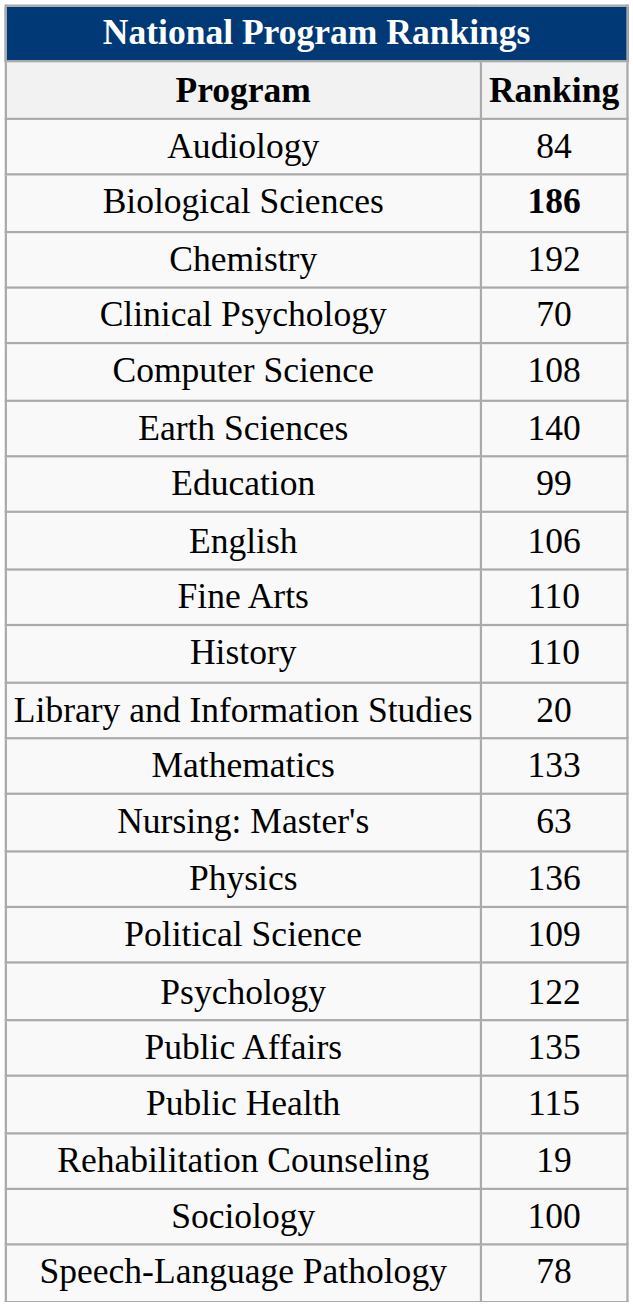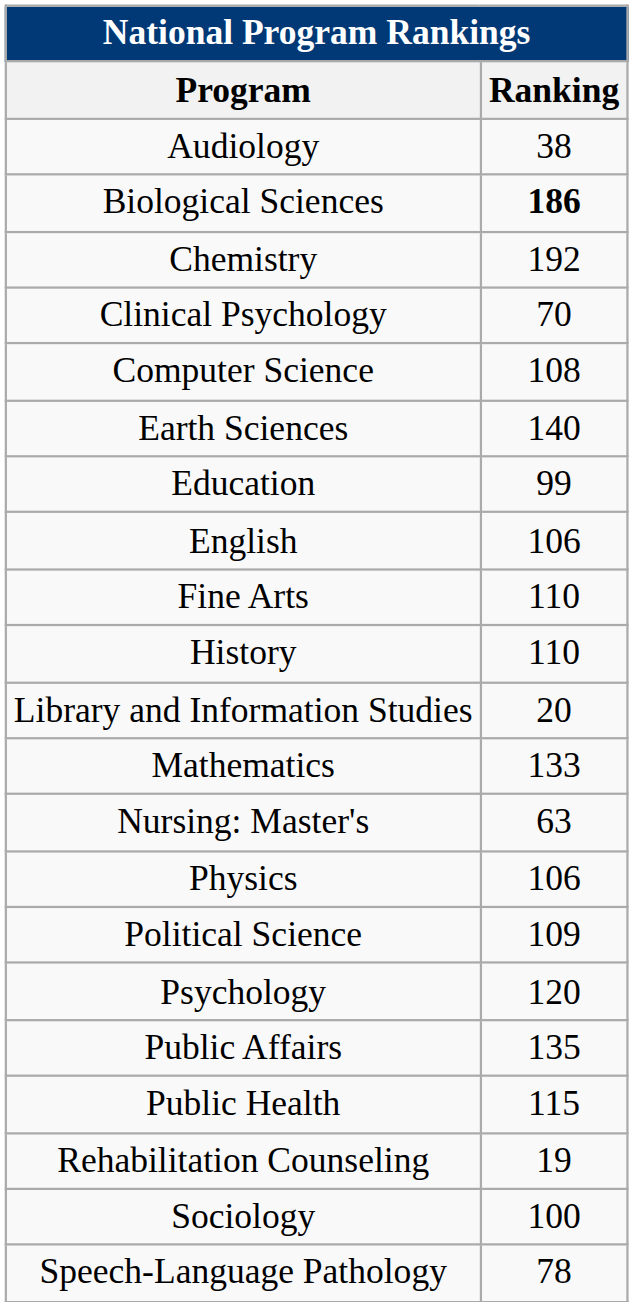(554, 145) 84 -> (554, 145) 38
(554, 878) 136 -> (554, 878) 106
(554, 990) 122 -> (554, 990) 120
